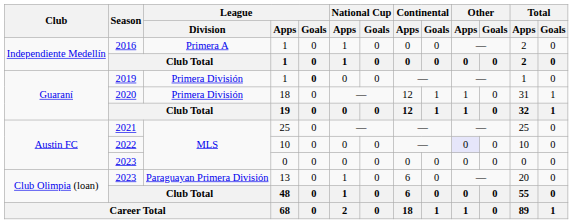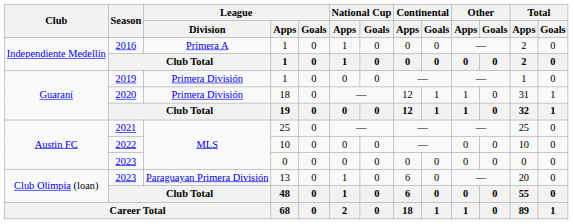(314, 78) bold -> (314, 78) normal
(466, 144) lavender background -> (466, 144) no background
